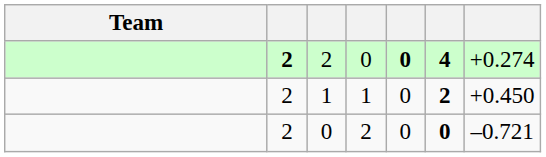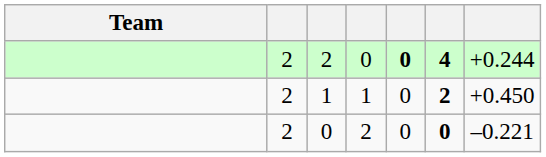(287, 59) bold -> (287, 59) normal
(502, 59) +0.274 -> (502, 59) +0.244
(502, 132) –0.721 -> (502, 132) –0.221
